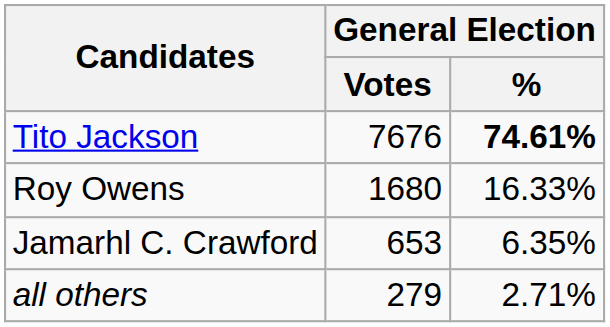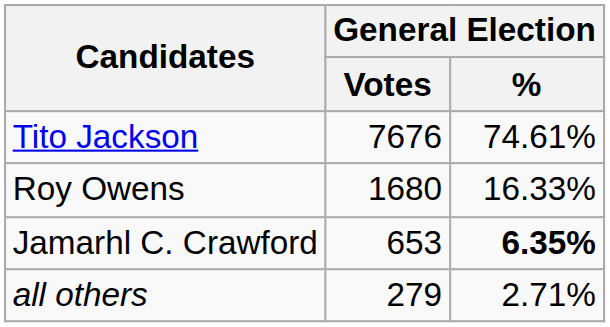(539, 136) bold -> (539, 136) normal
(549, 242) normal -> (549, 242) bold
